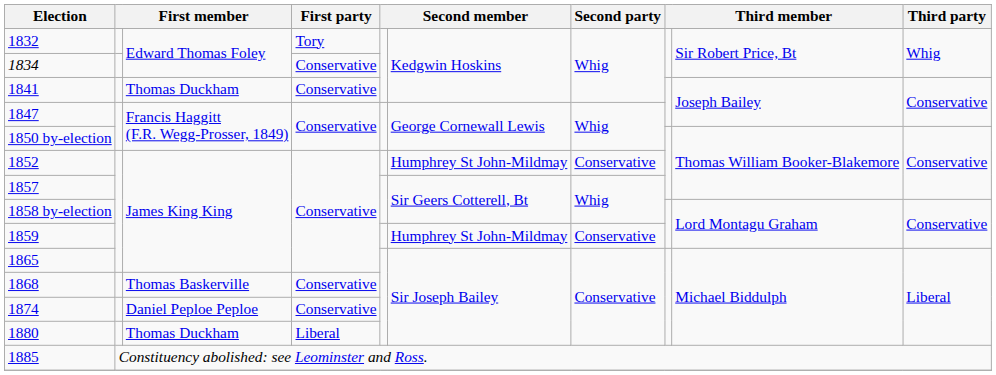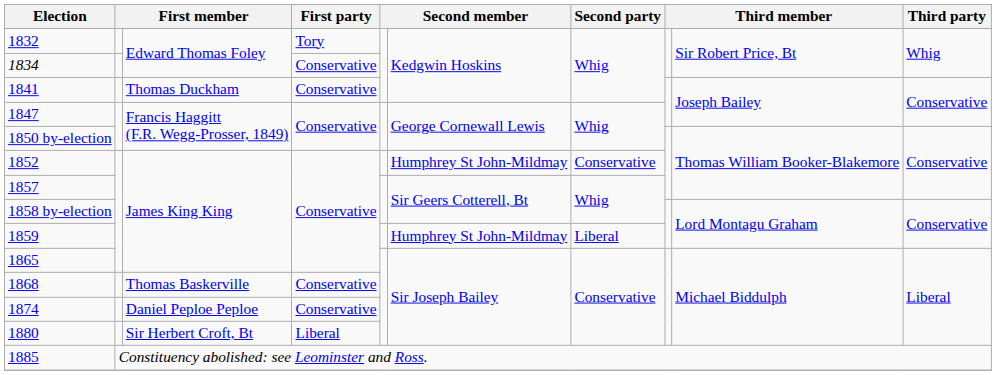(615, 235) Conservative -> (597, 235) Liberal
(182, 333) Thomas Duckham -> (189, 333) Sir Herbert Croft, Bt
